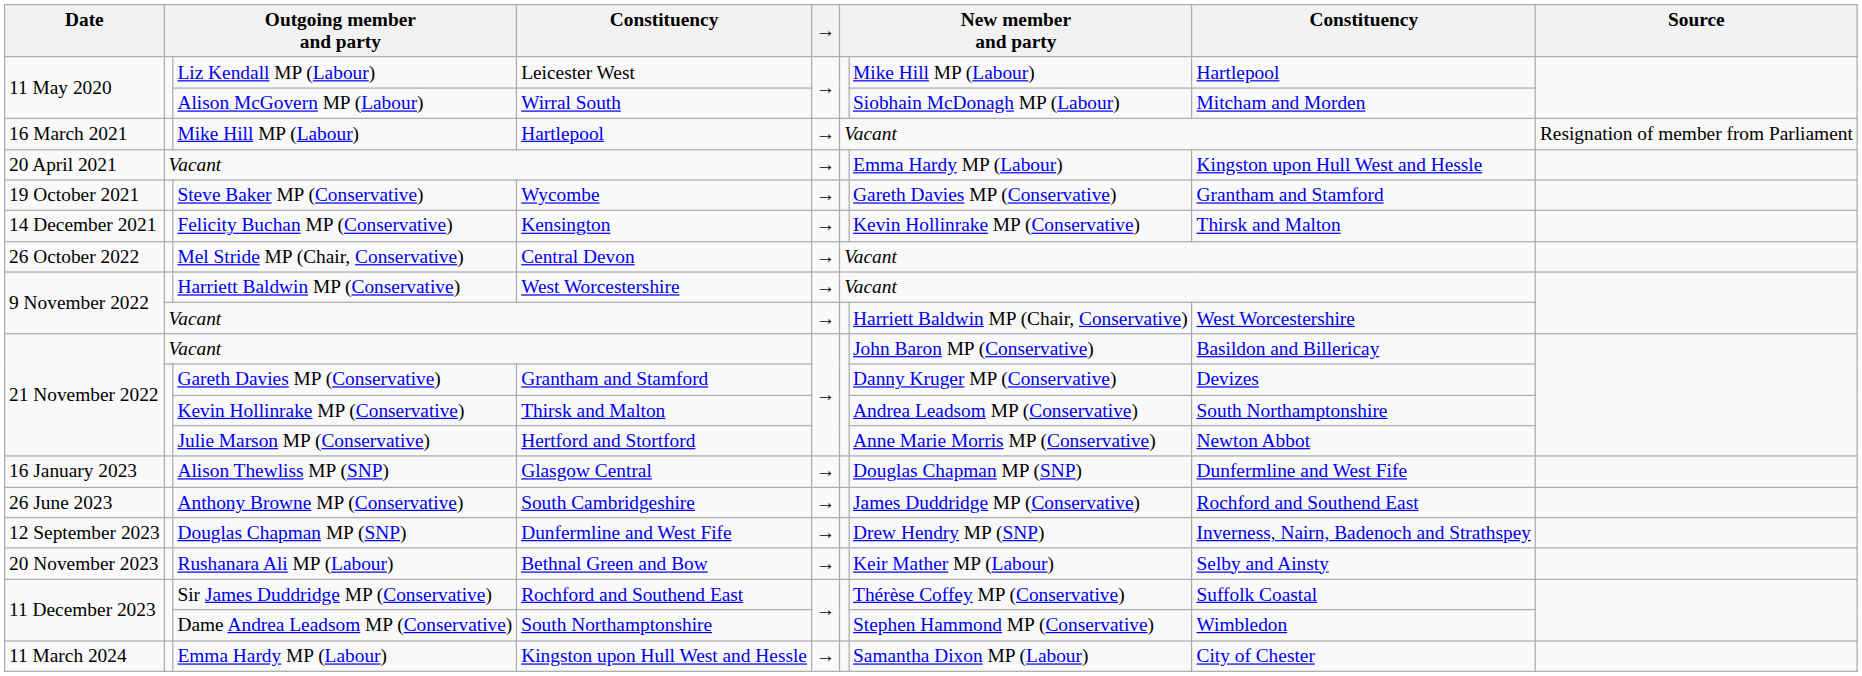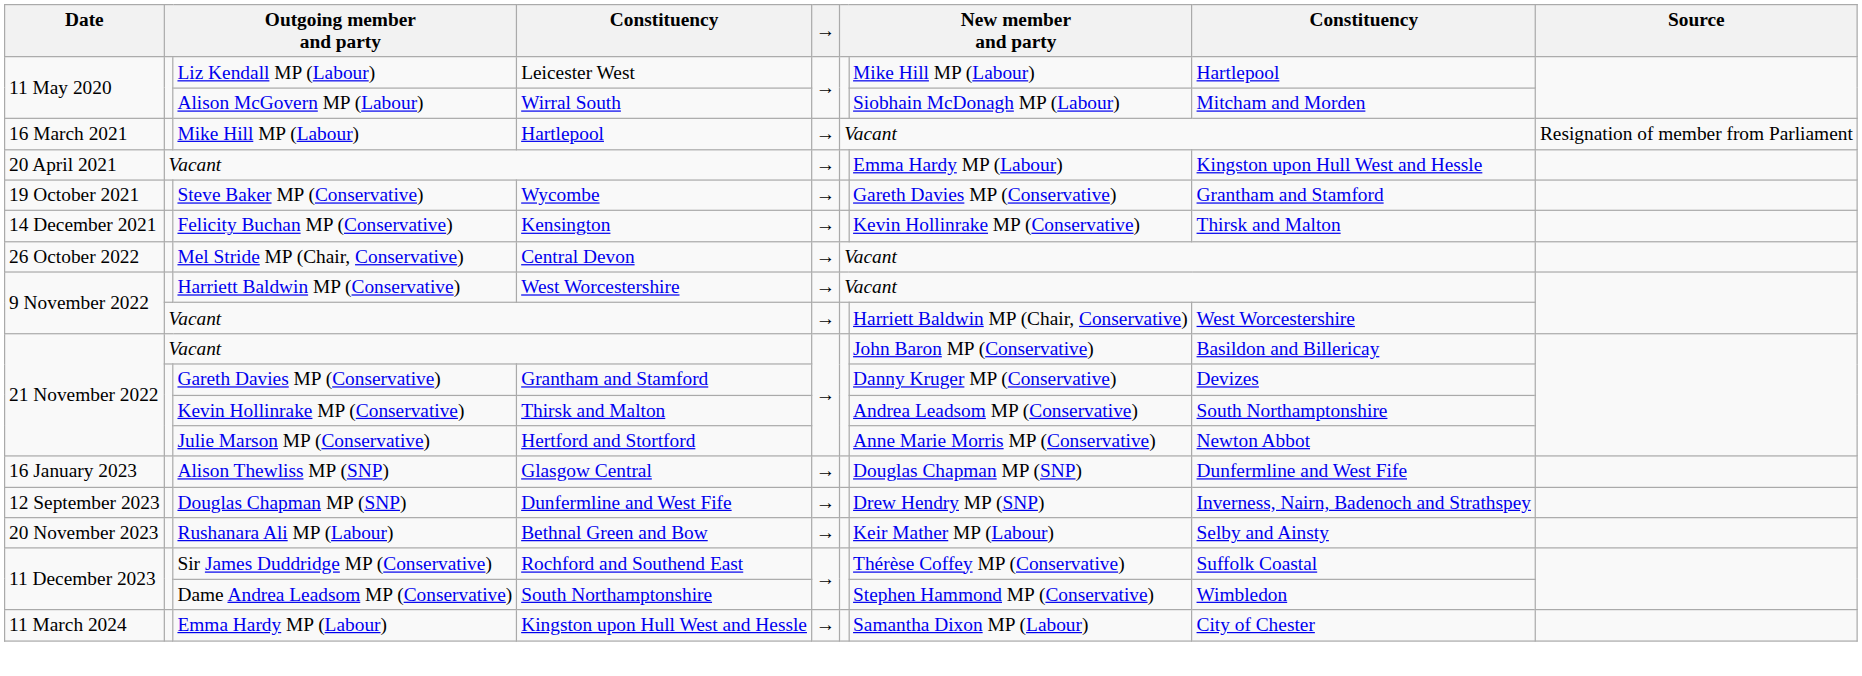- row: (61, 502)
